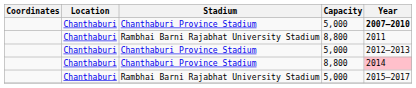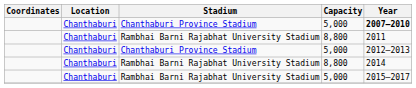(189, 63) Chanthaburi Province Stadium -> (220, 63) Rambhai Barni Rajabhat University Stadium
(376, 63) pink background -> (376, 63) no background
